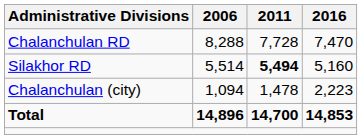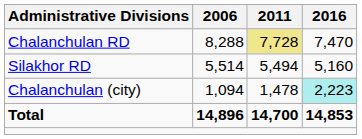(279, 41) no background -> (279, 41) khaki background
(279, 66) bold -> (279, 66) normal
(334, 90) no background -> (334, 90) paleturquoise background
